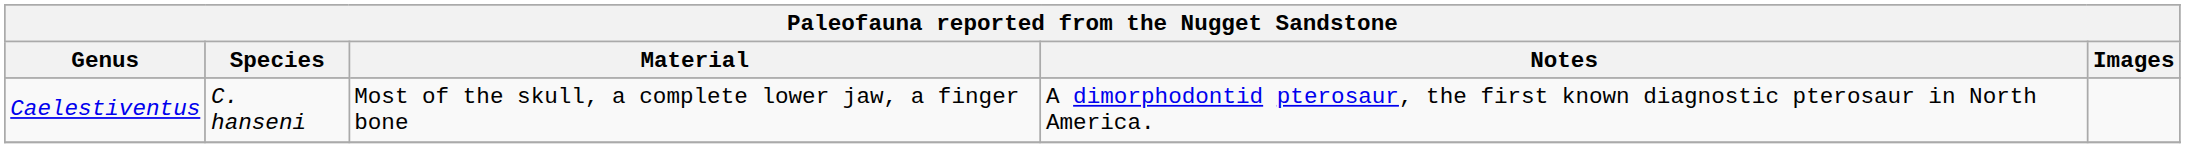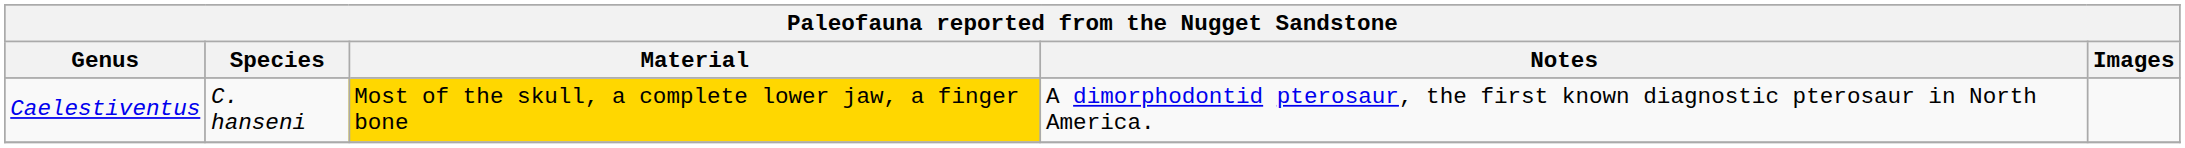(687, 110) no background -> (687, 110) gold background
